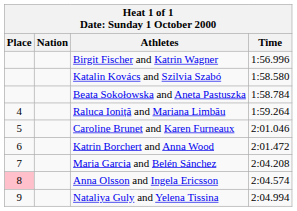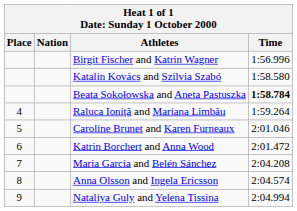(270, 94) normal -> (270, 94) bold
(19, 180) pink background -> (19, 180) no background
